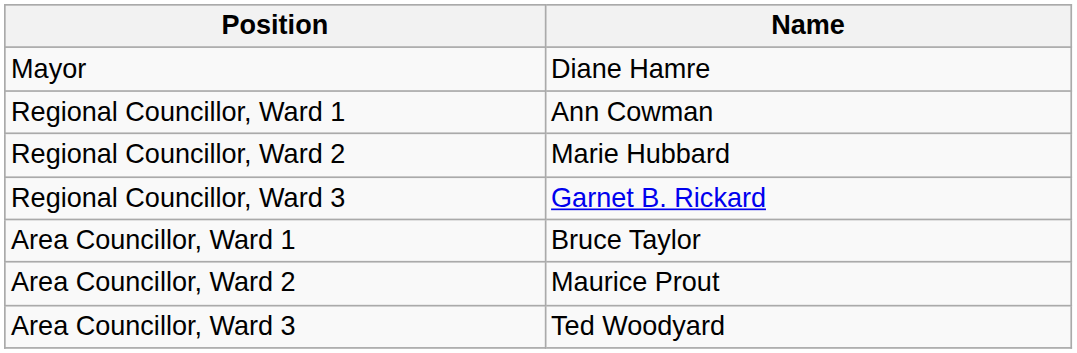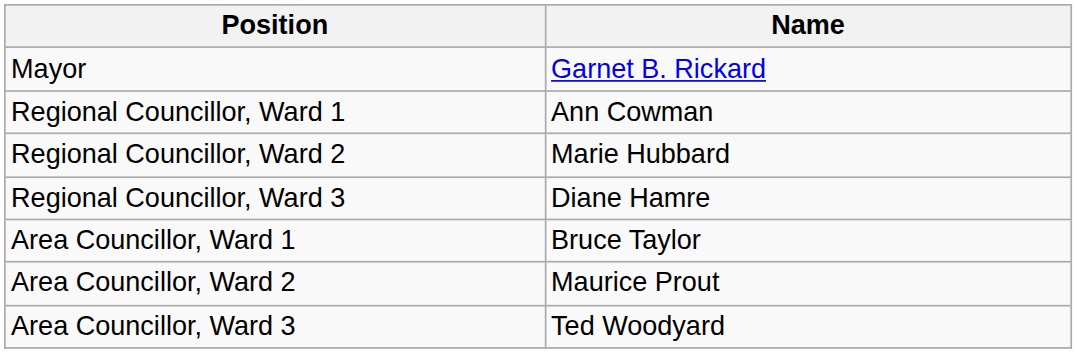(631, 68) Diane Hamre -> (659, 68) Garnet B. Rickard
(659, 197) Garnet B. Rickard -> (631, 197) Diane Hamre
